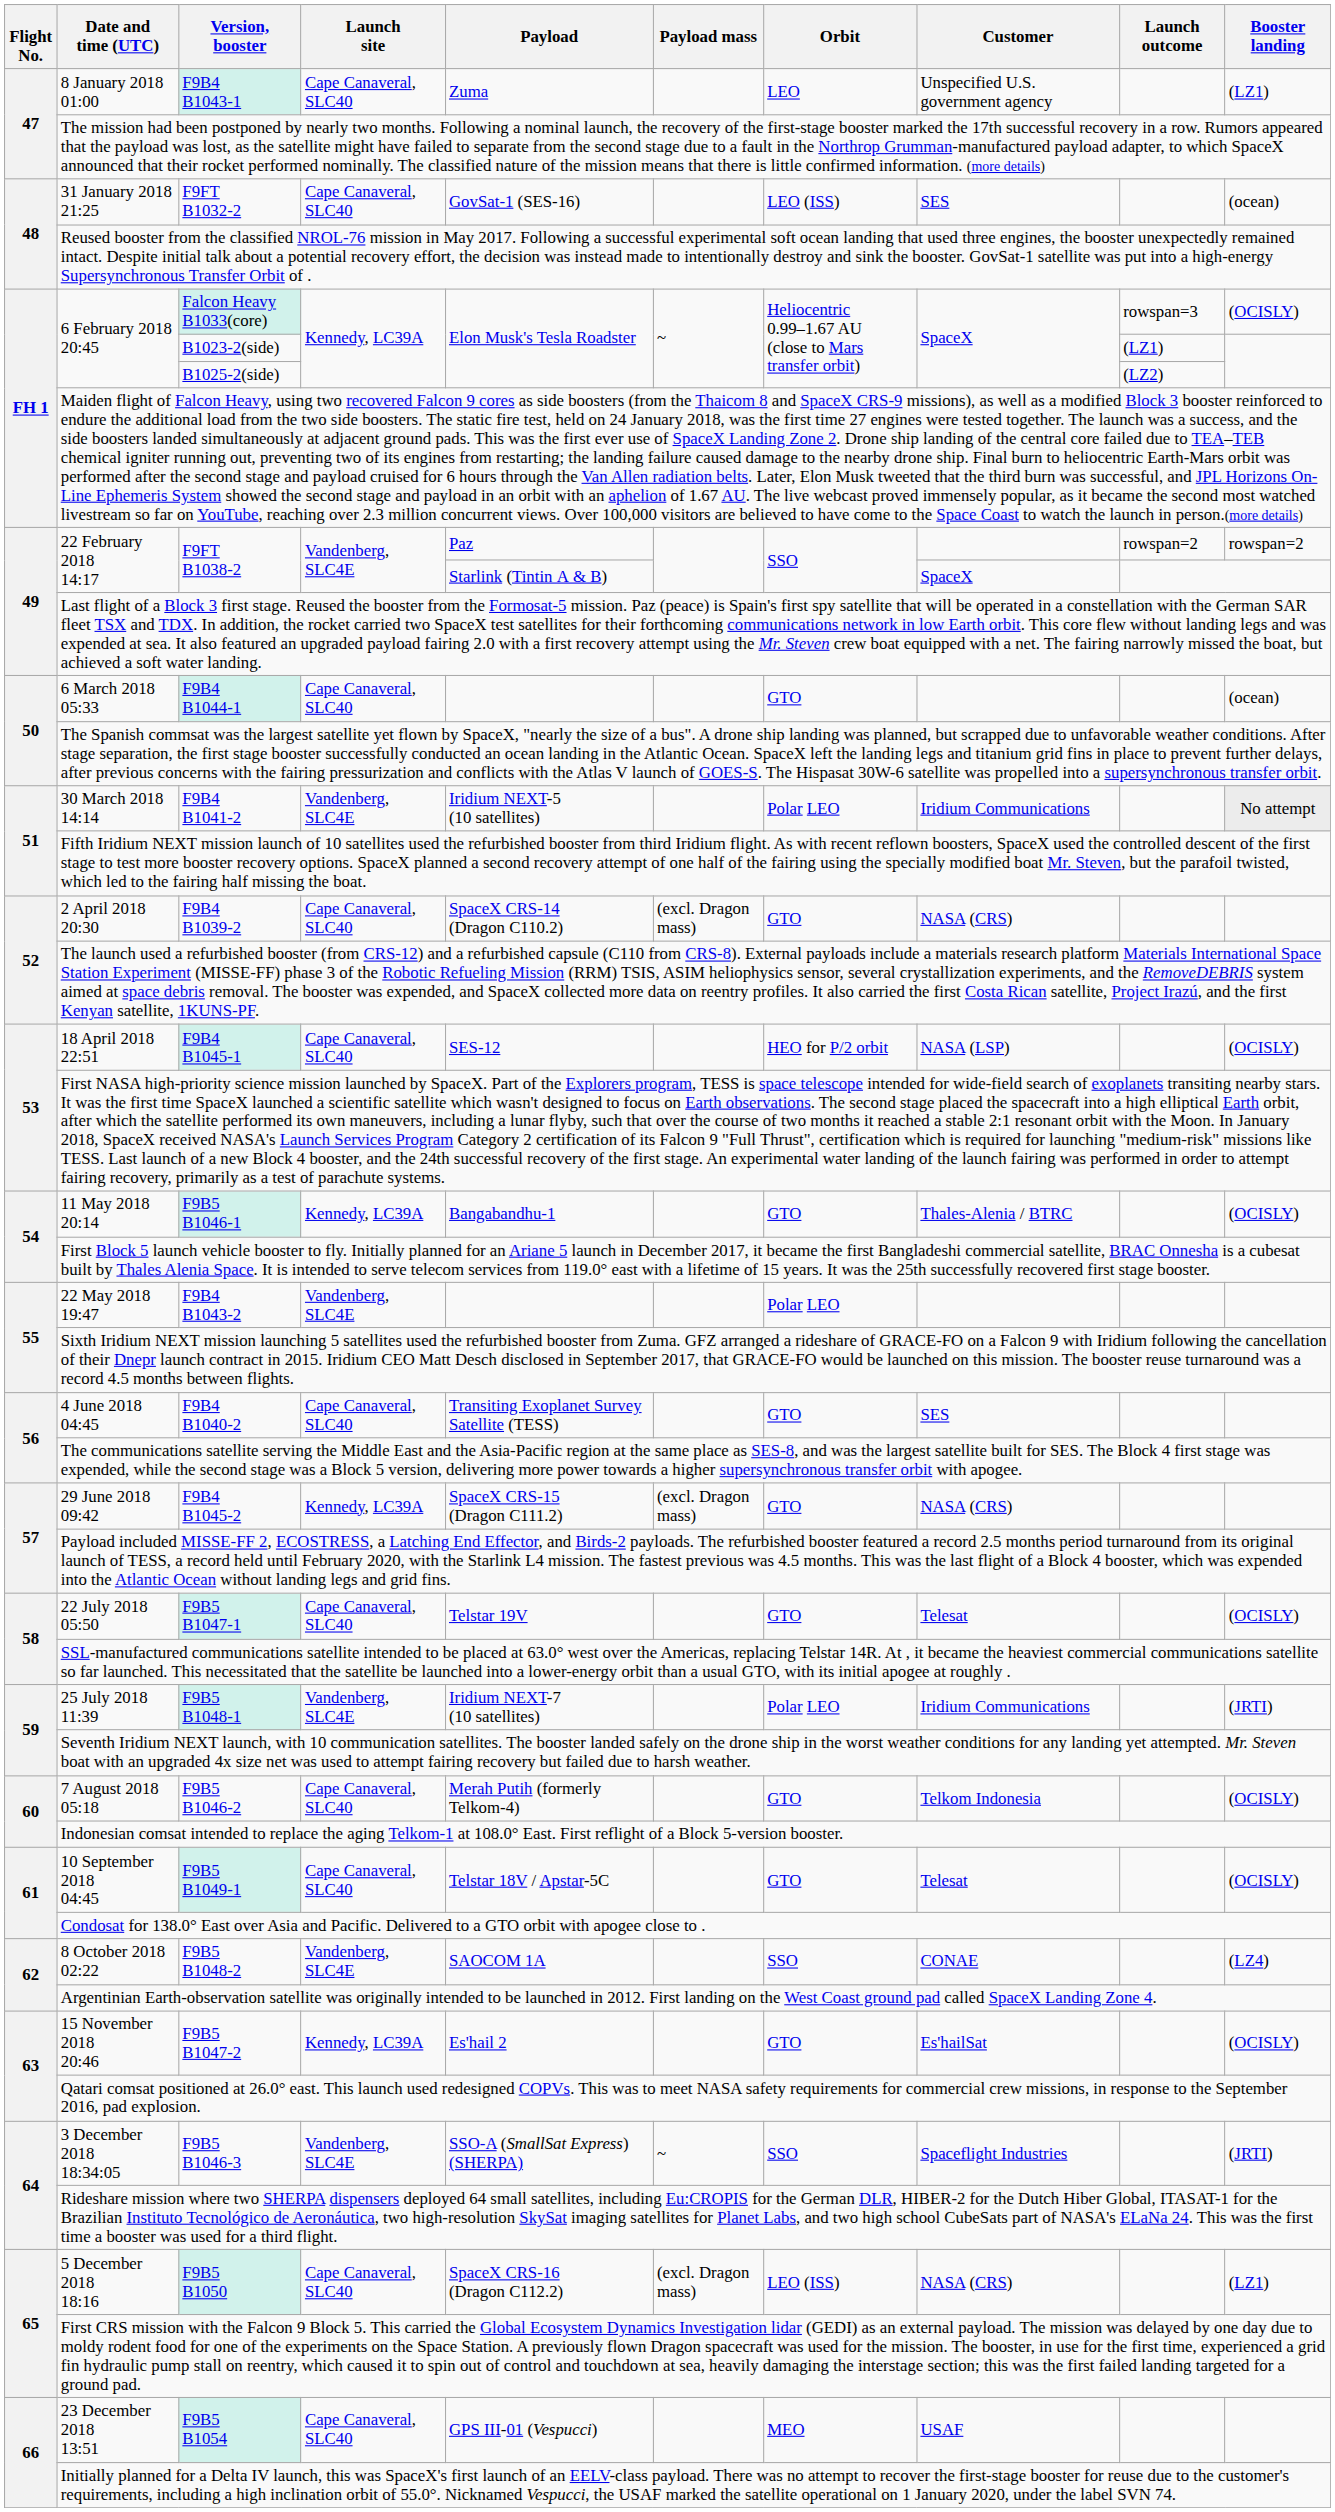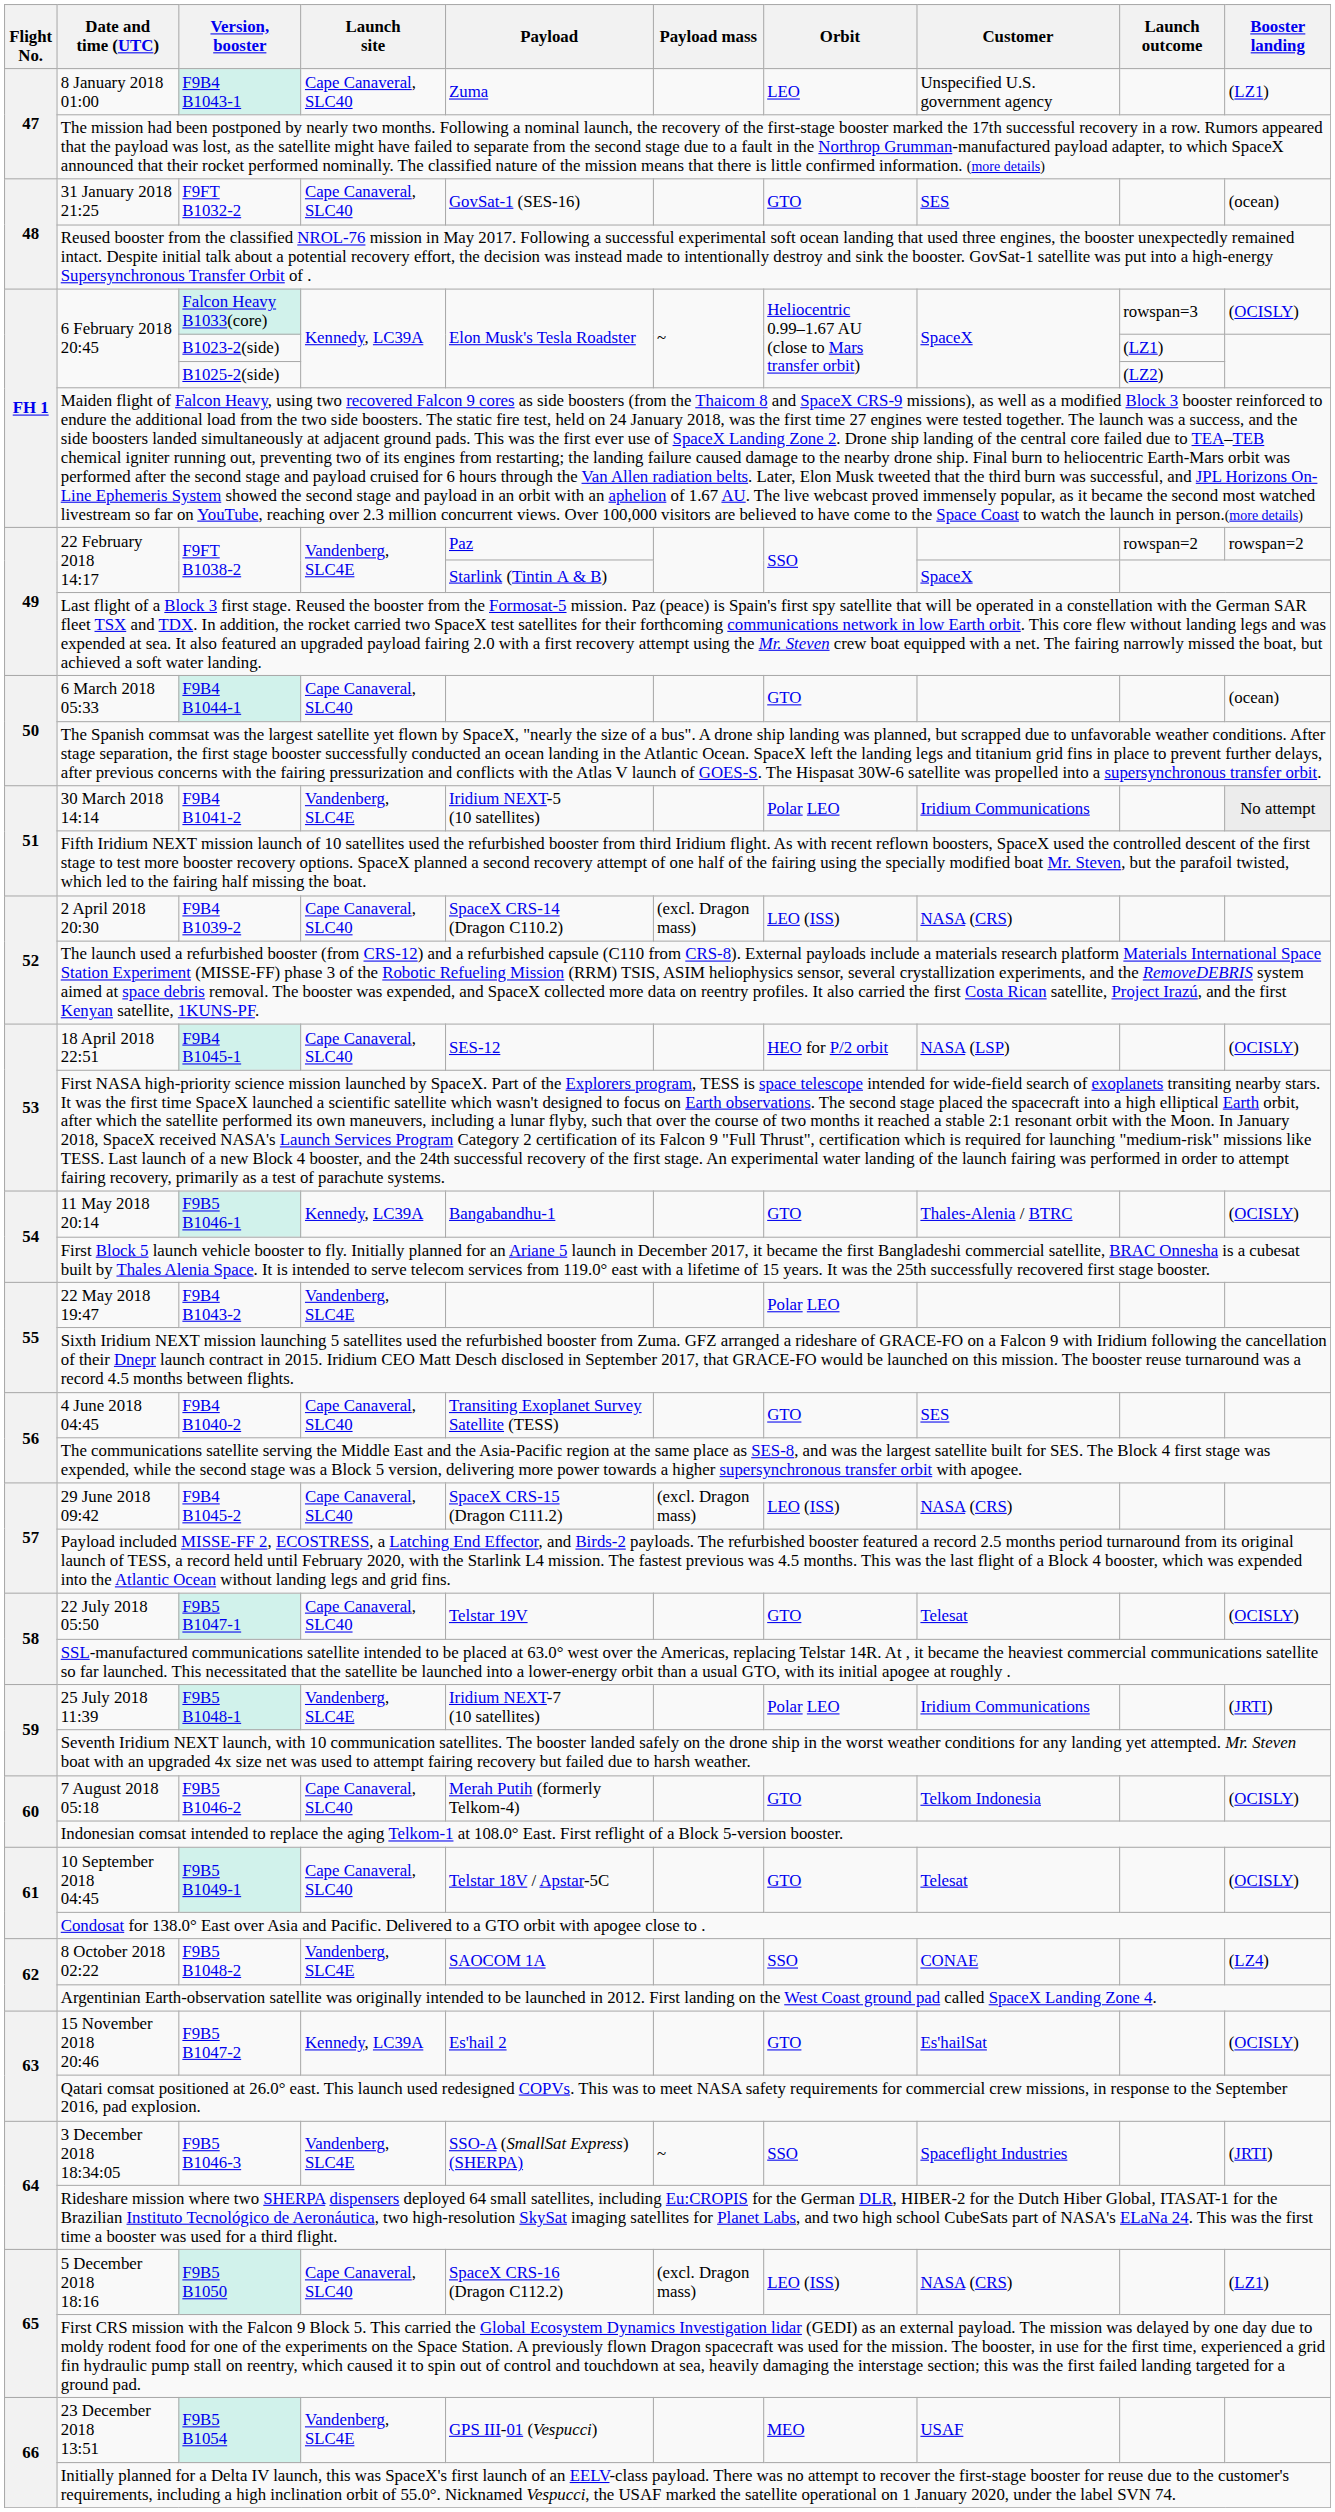(803, 201) LEO (ISS) -> (784, 201) GTO
(784, 918) GTO -> (803, 918) LEO (ISS)
(364, 1506) Kennedy, LC39A -> (360, 1506) Cape Canaveral, SLC40
(784, 1506) GTO -> (803, 1506) LEO (ISS)
(360, 2429) Cape Canaveral, SLC40 -> (347, 2429) Vandenberg, SLC4E
